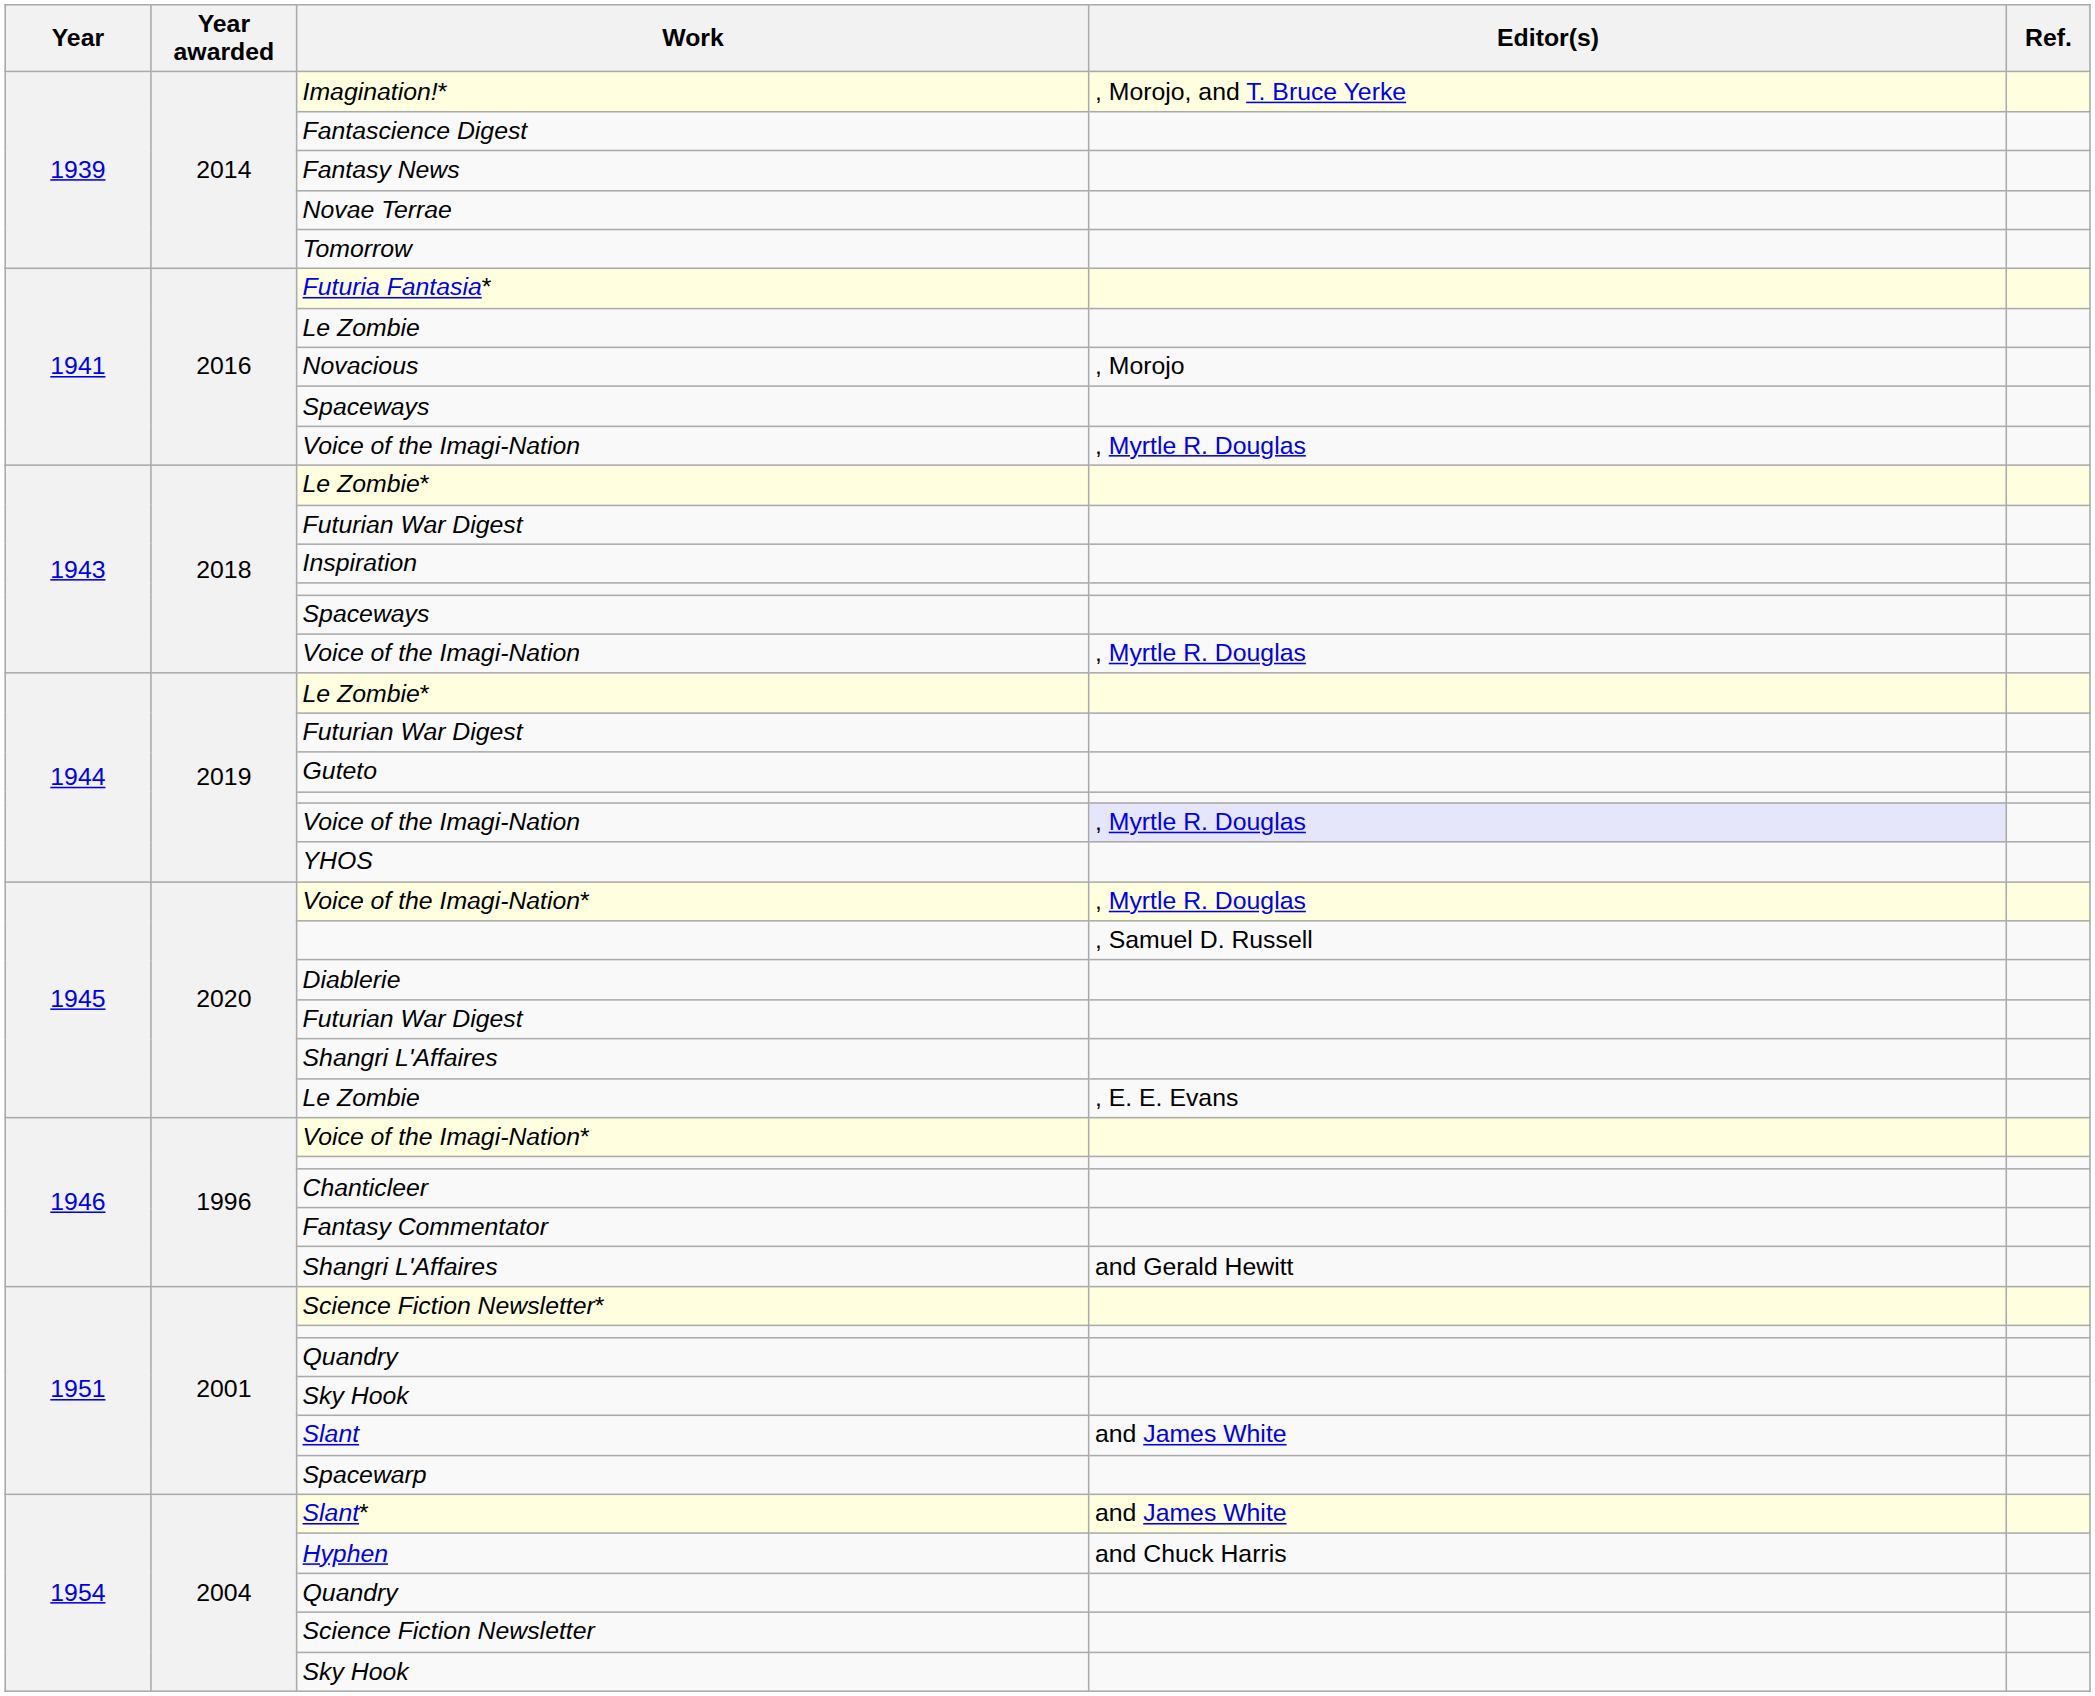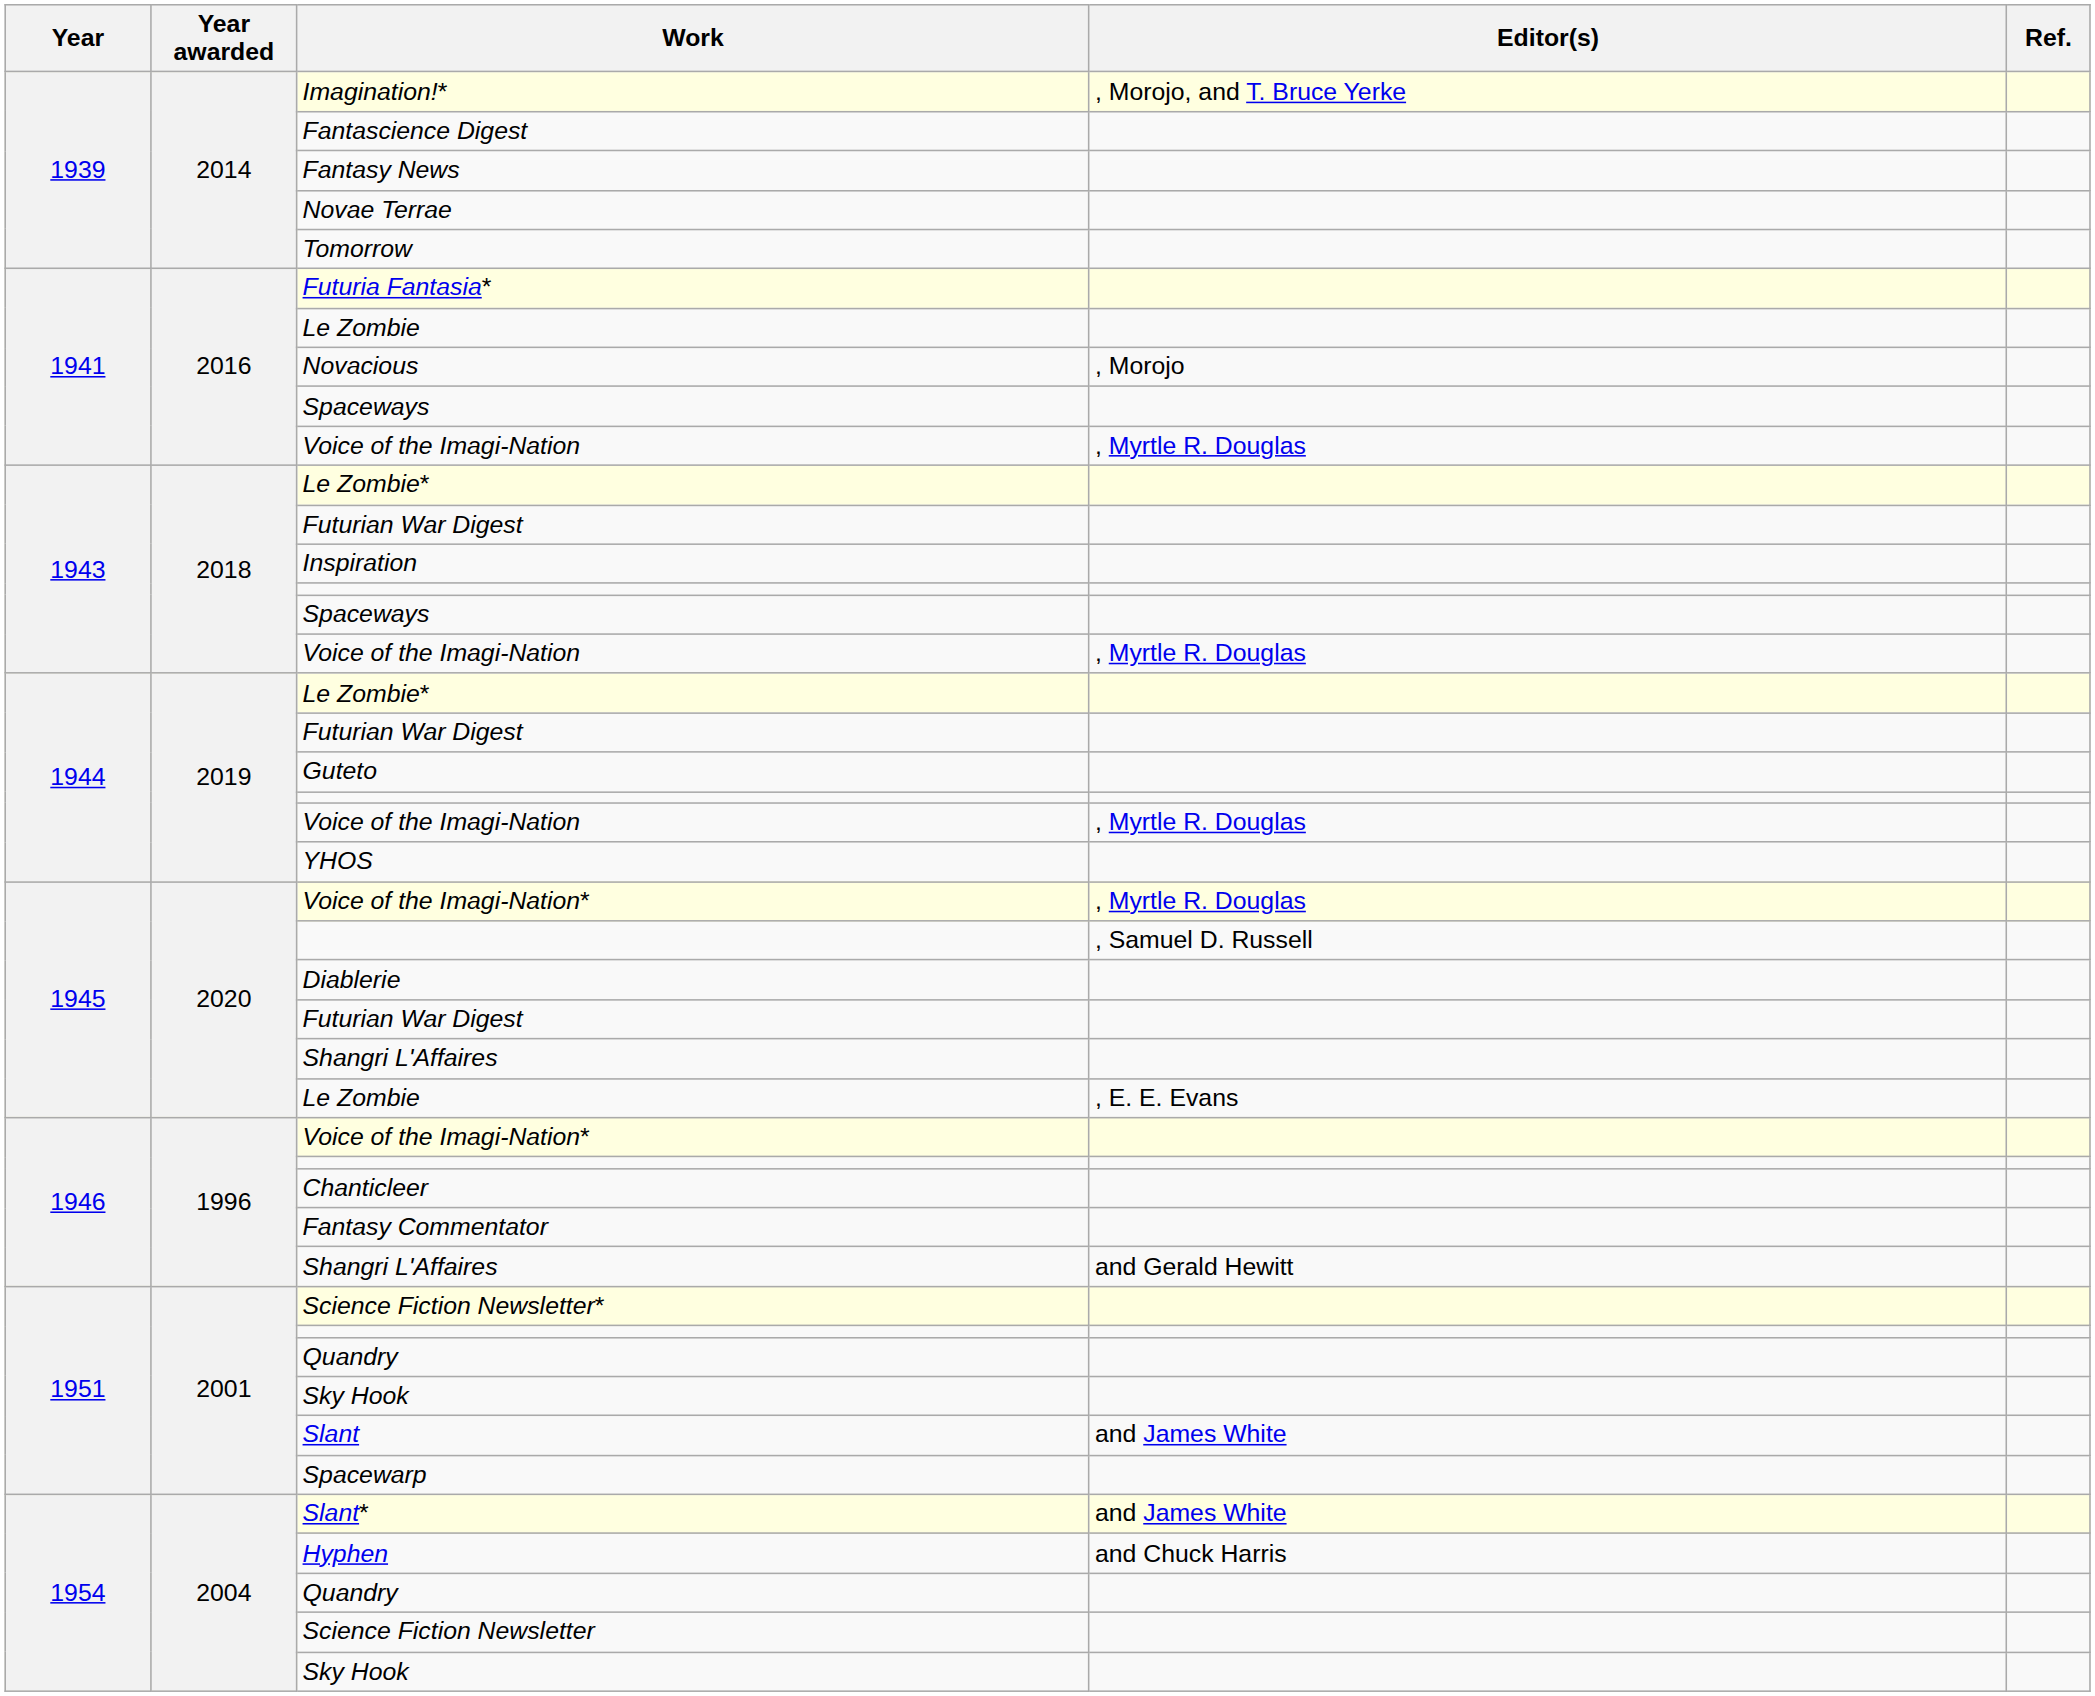(1200, 822) lavender background -> (1200, 822) no background
